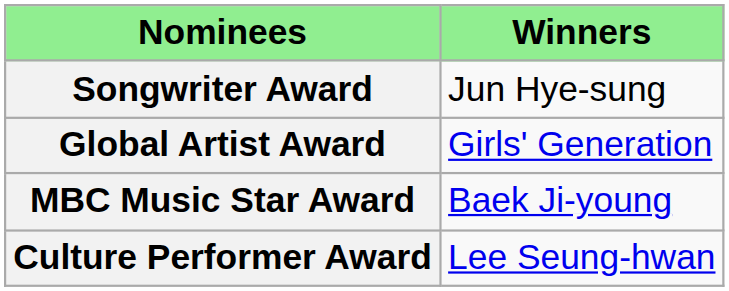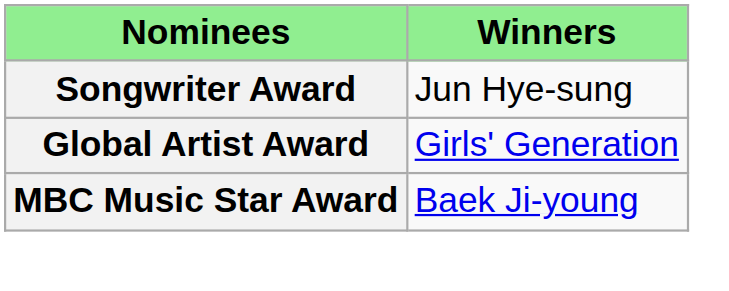- row: (223, 256)
